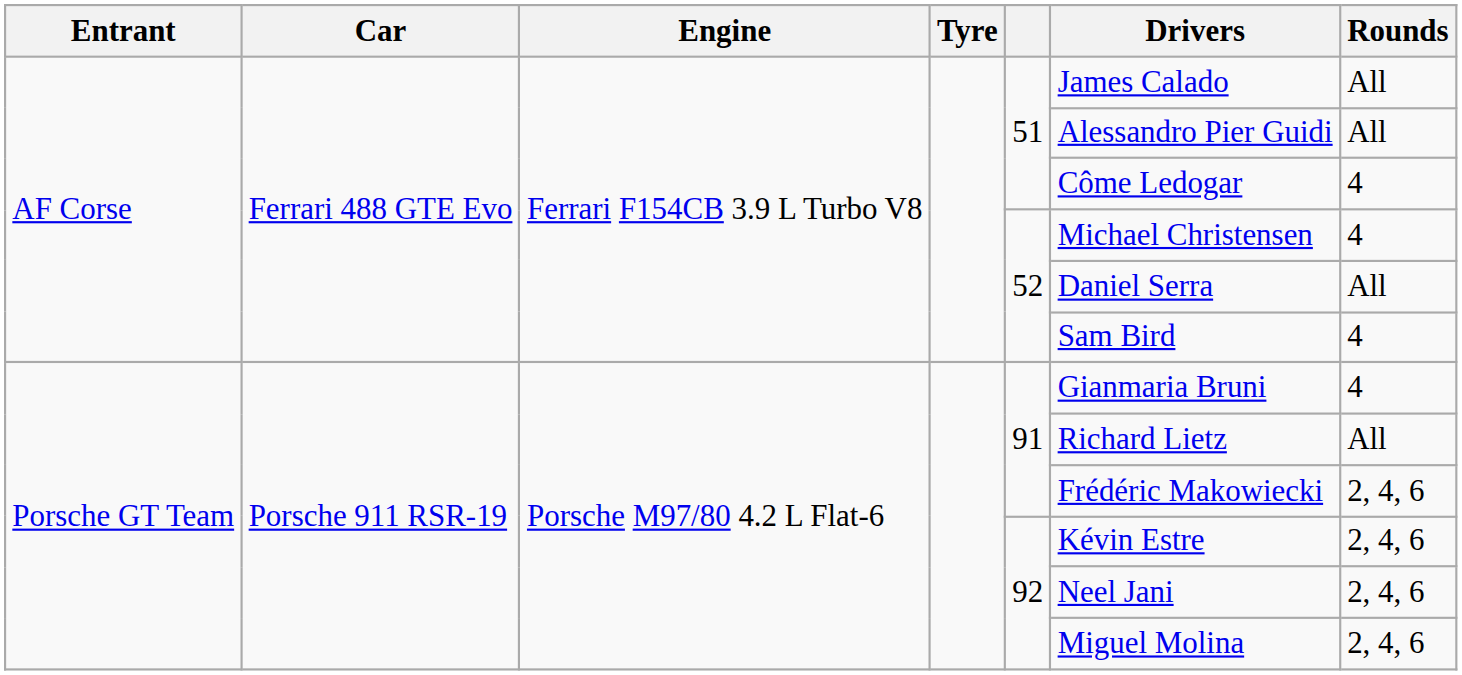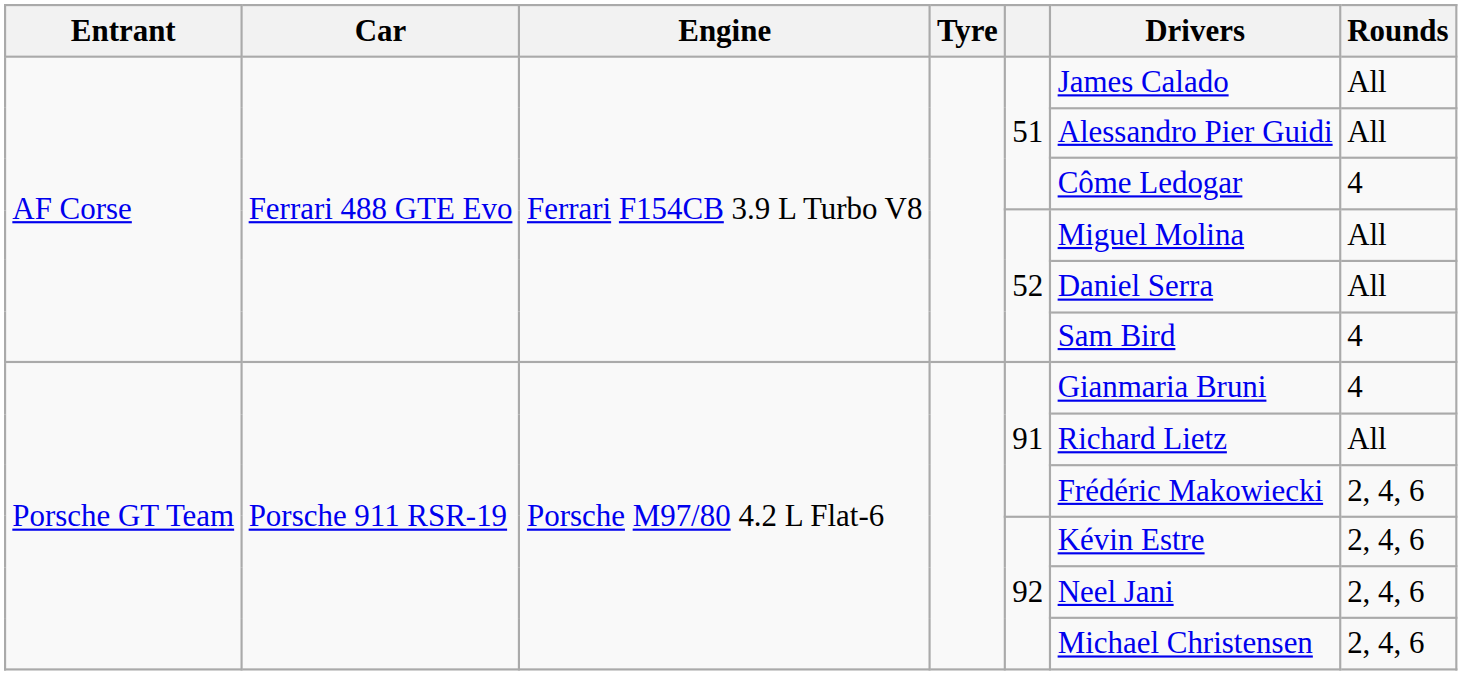(1185, 234) Michael Christensen -> (1151, 234) Miguel Molina
(1355, 234) 4 -> (1367, 234) All
(1151, 643) Miguel Molina -> (1185, 643) Michael Christensen
